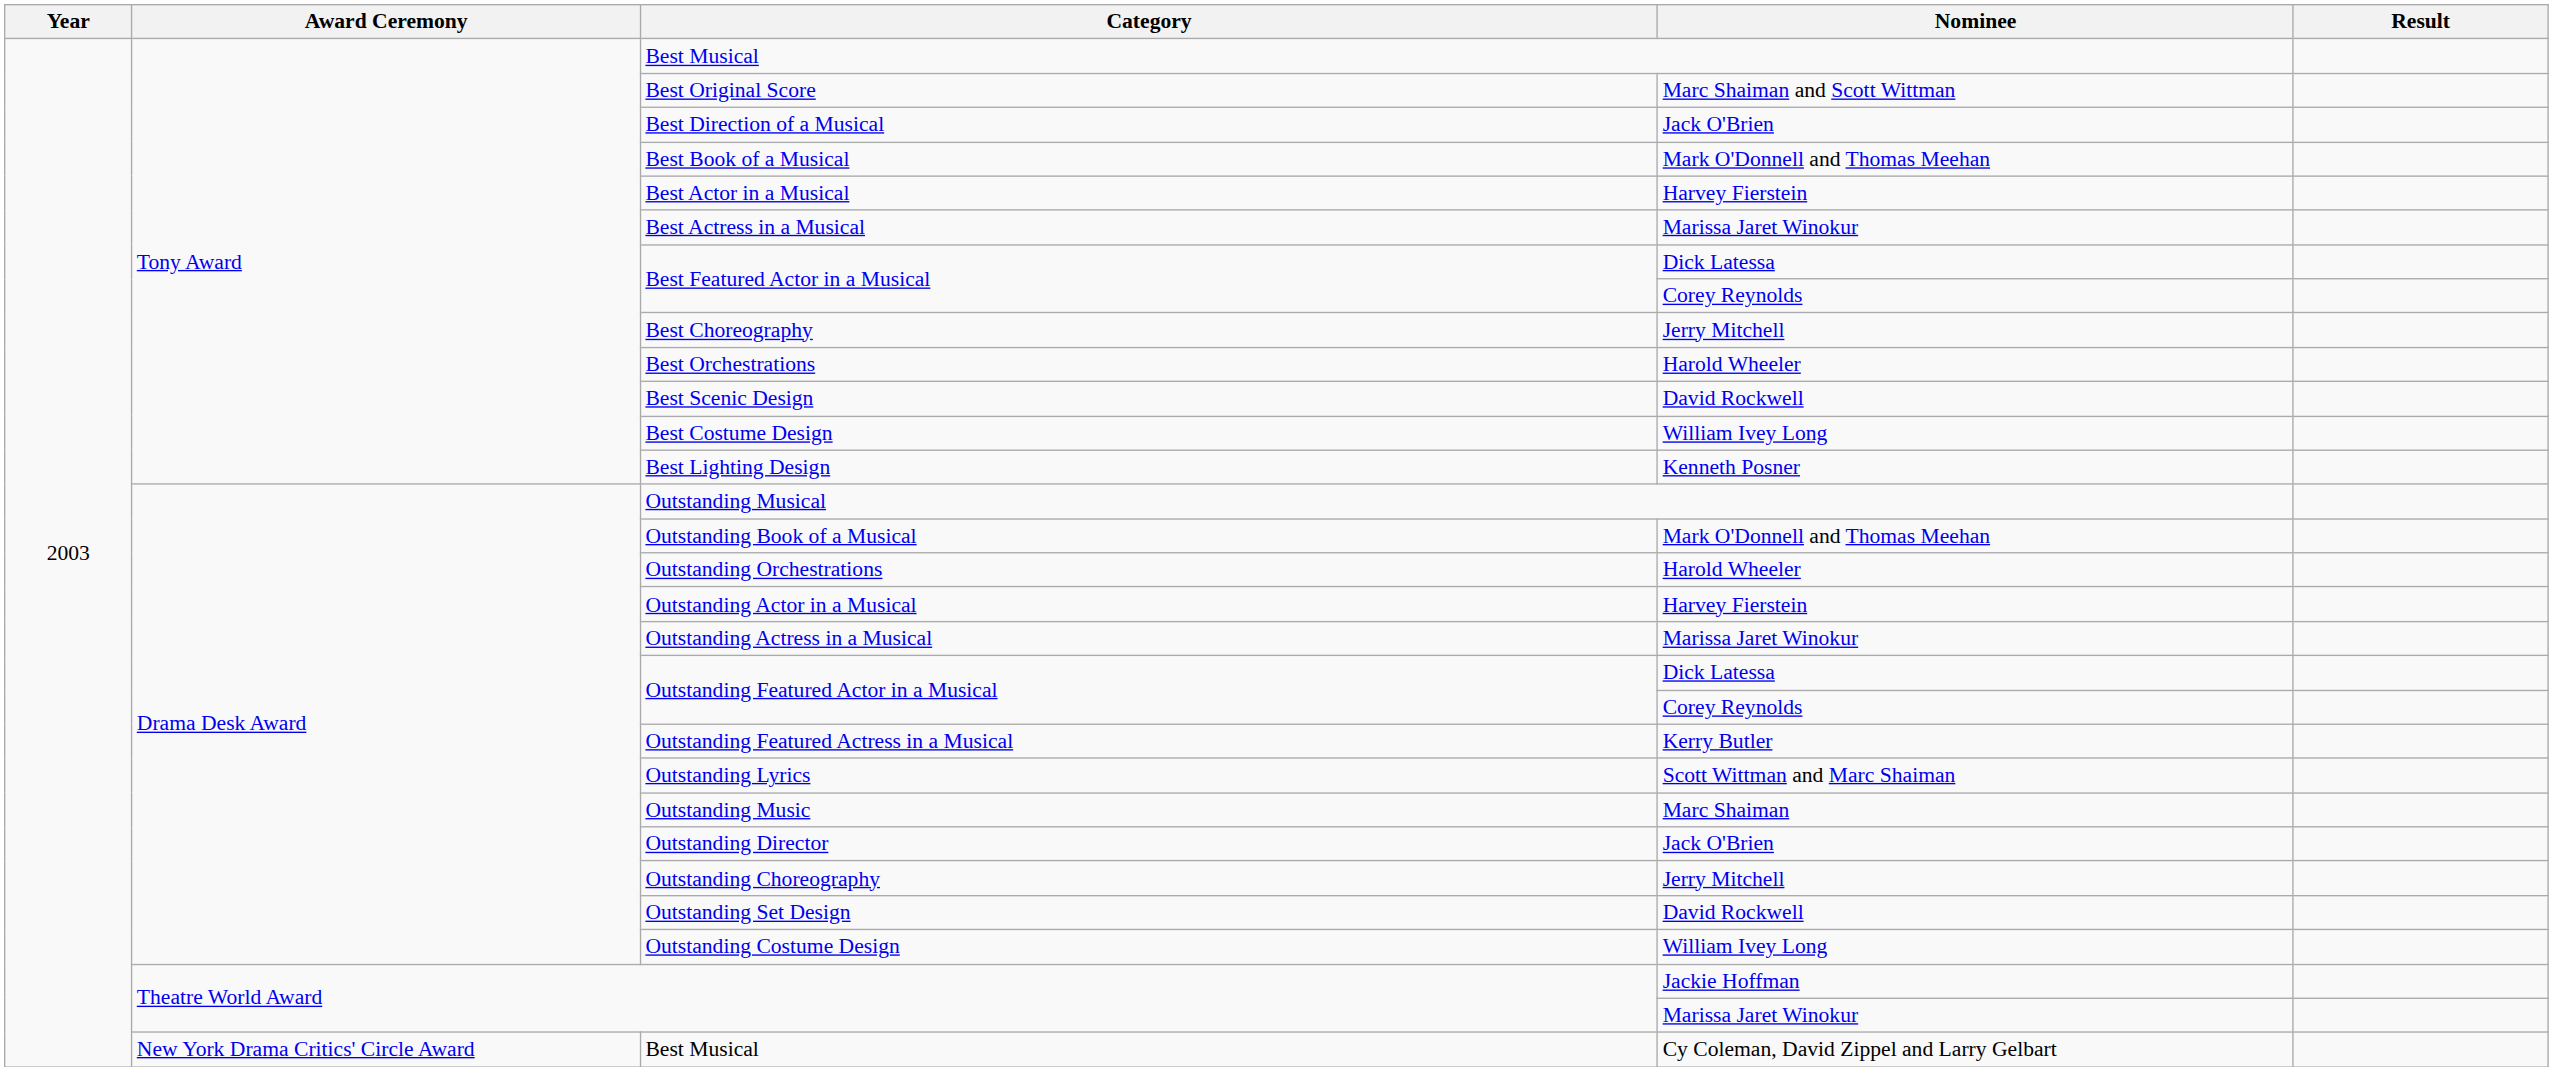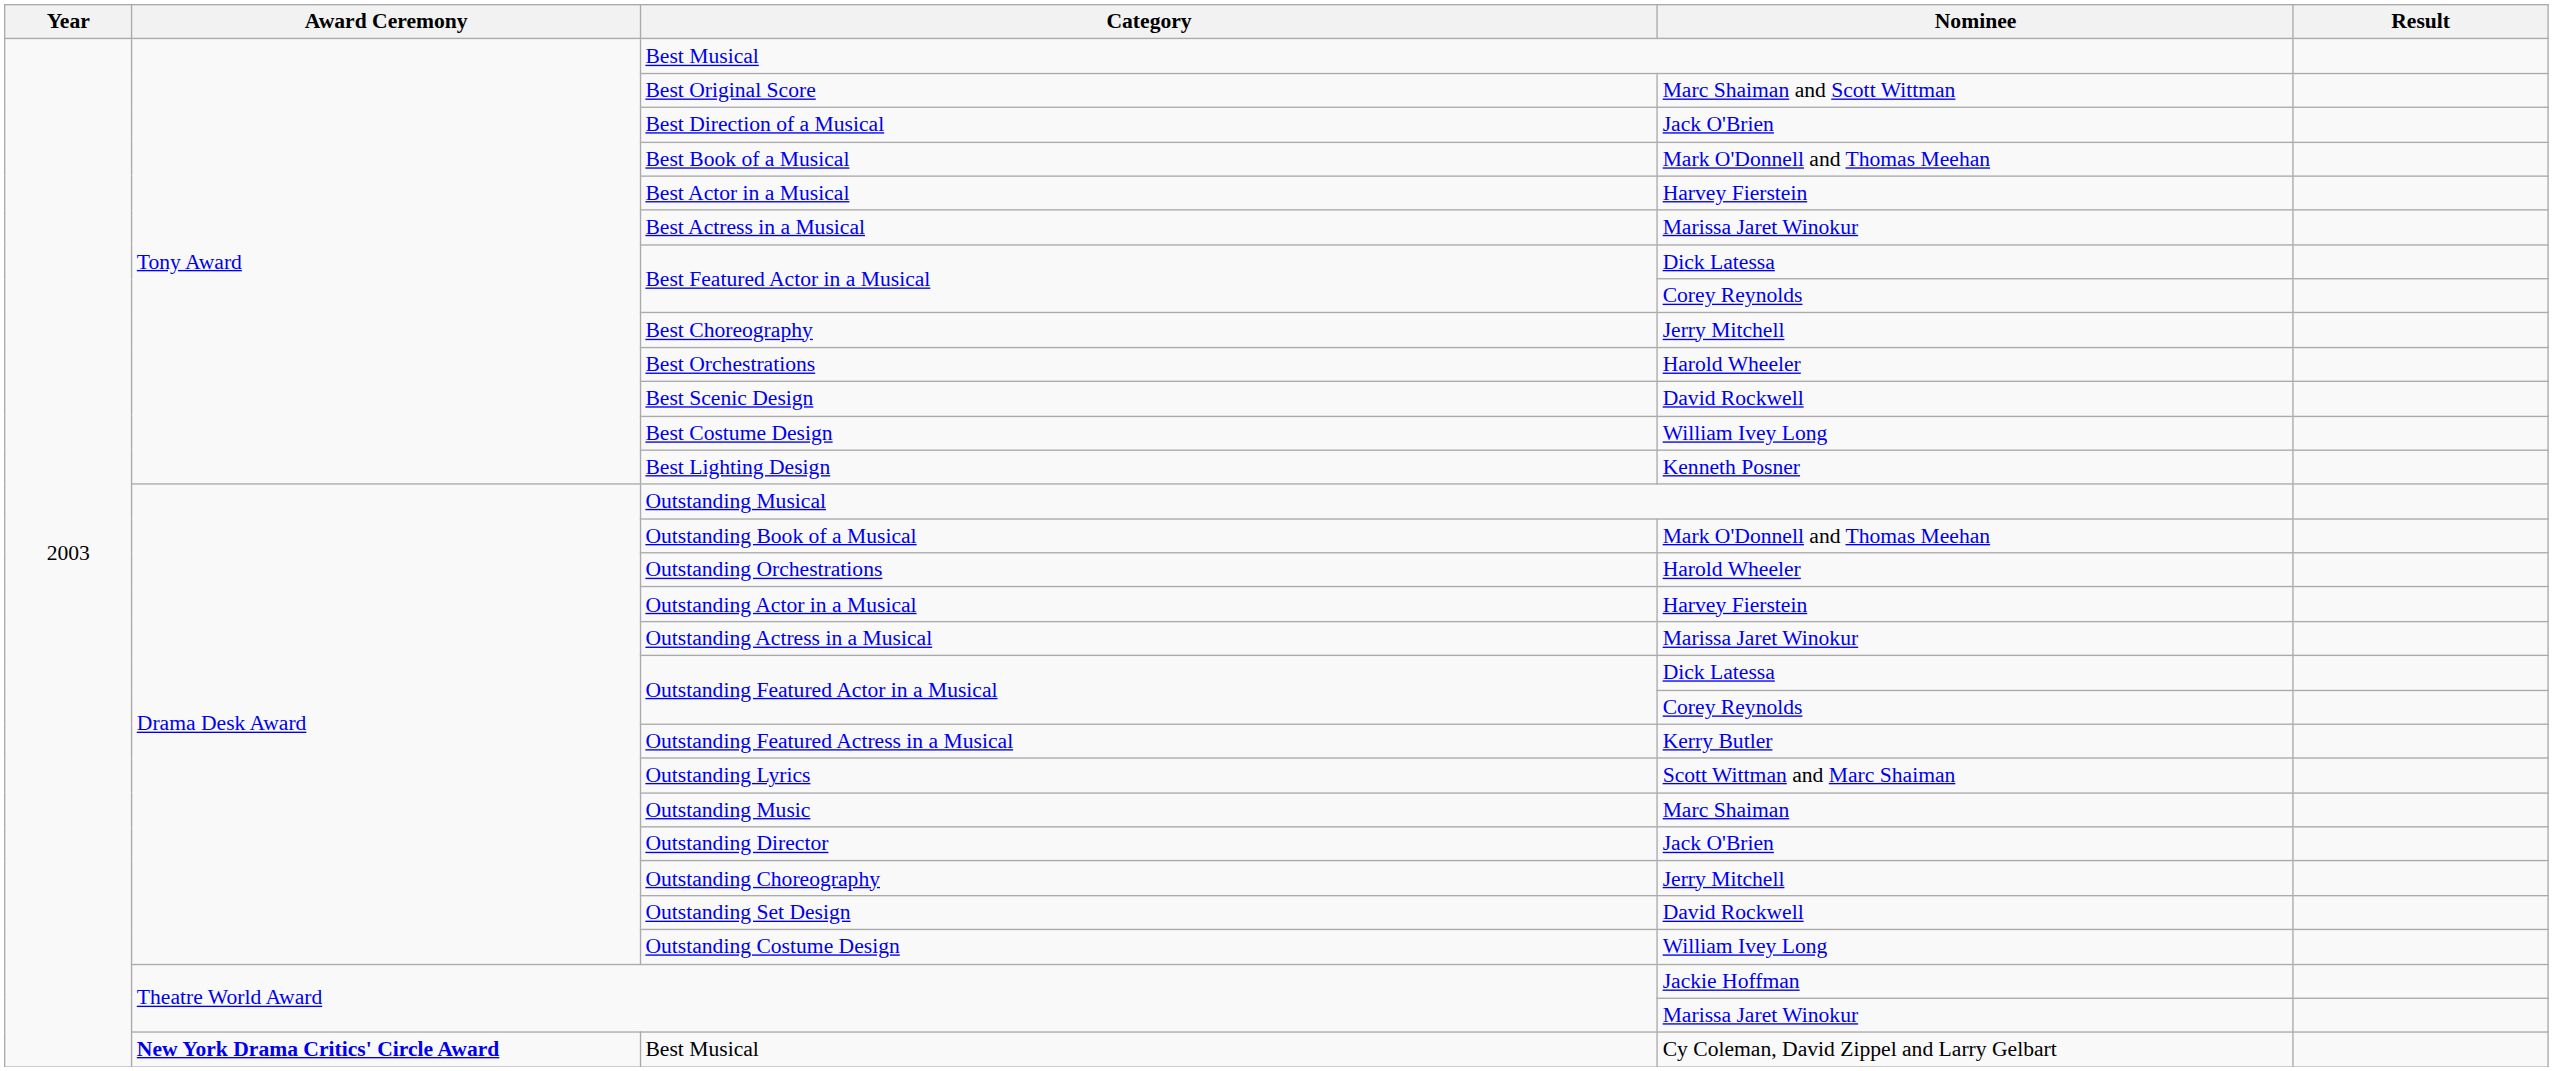(306, 1049) normal -> (318, 1049) bold
